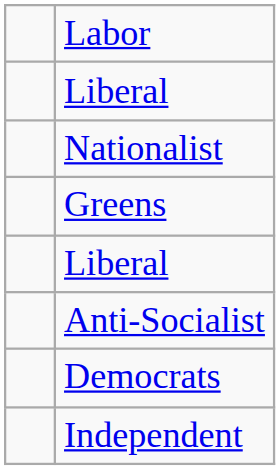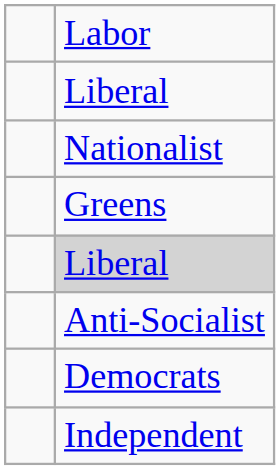(116, 262) no background -> (116, 262) lightgrey background
